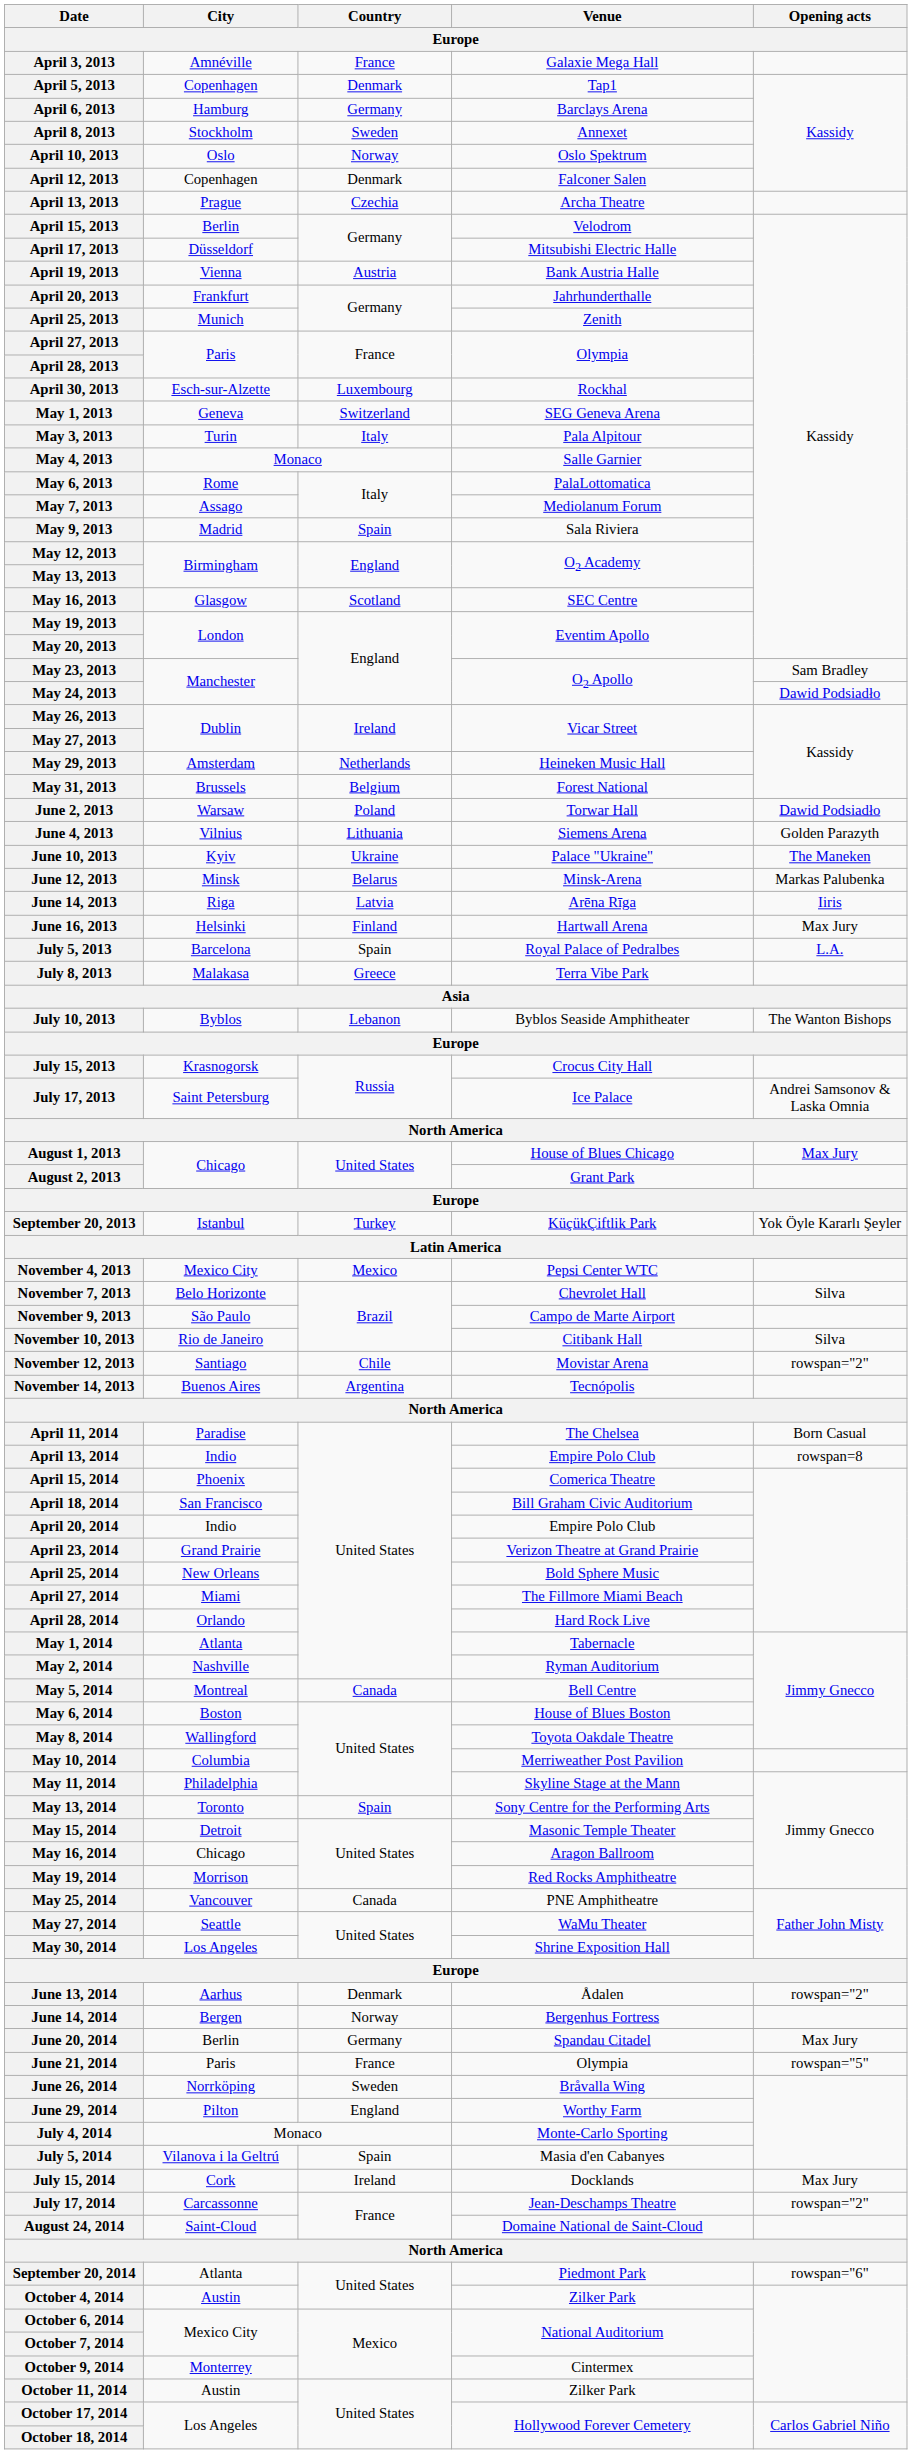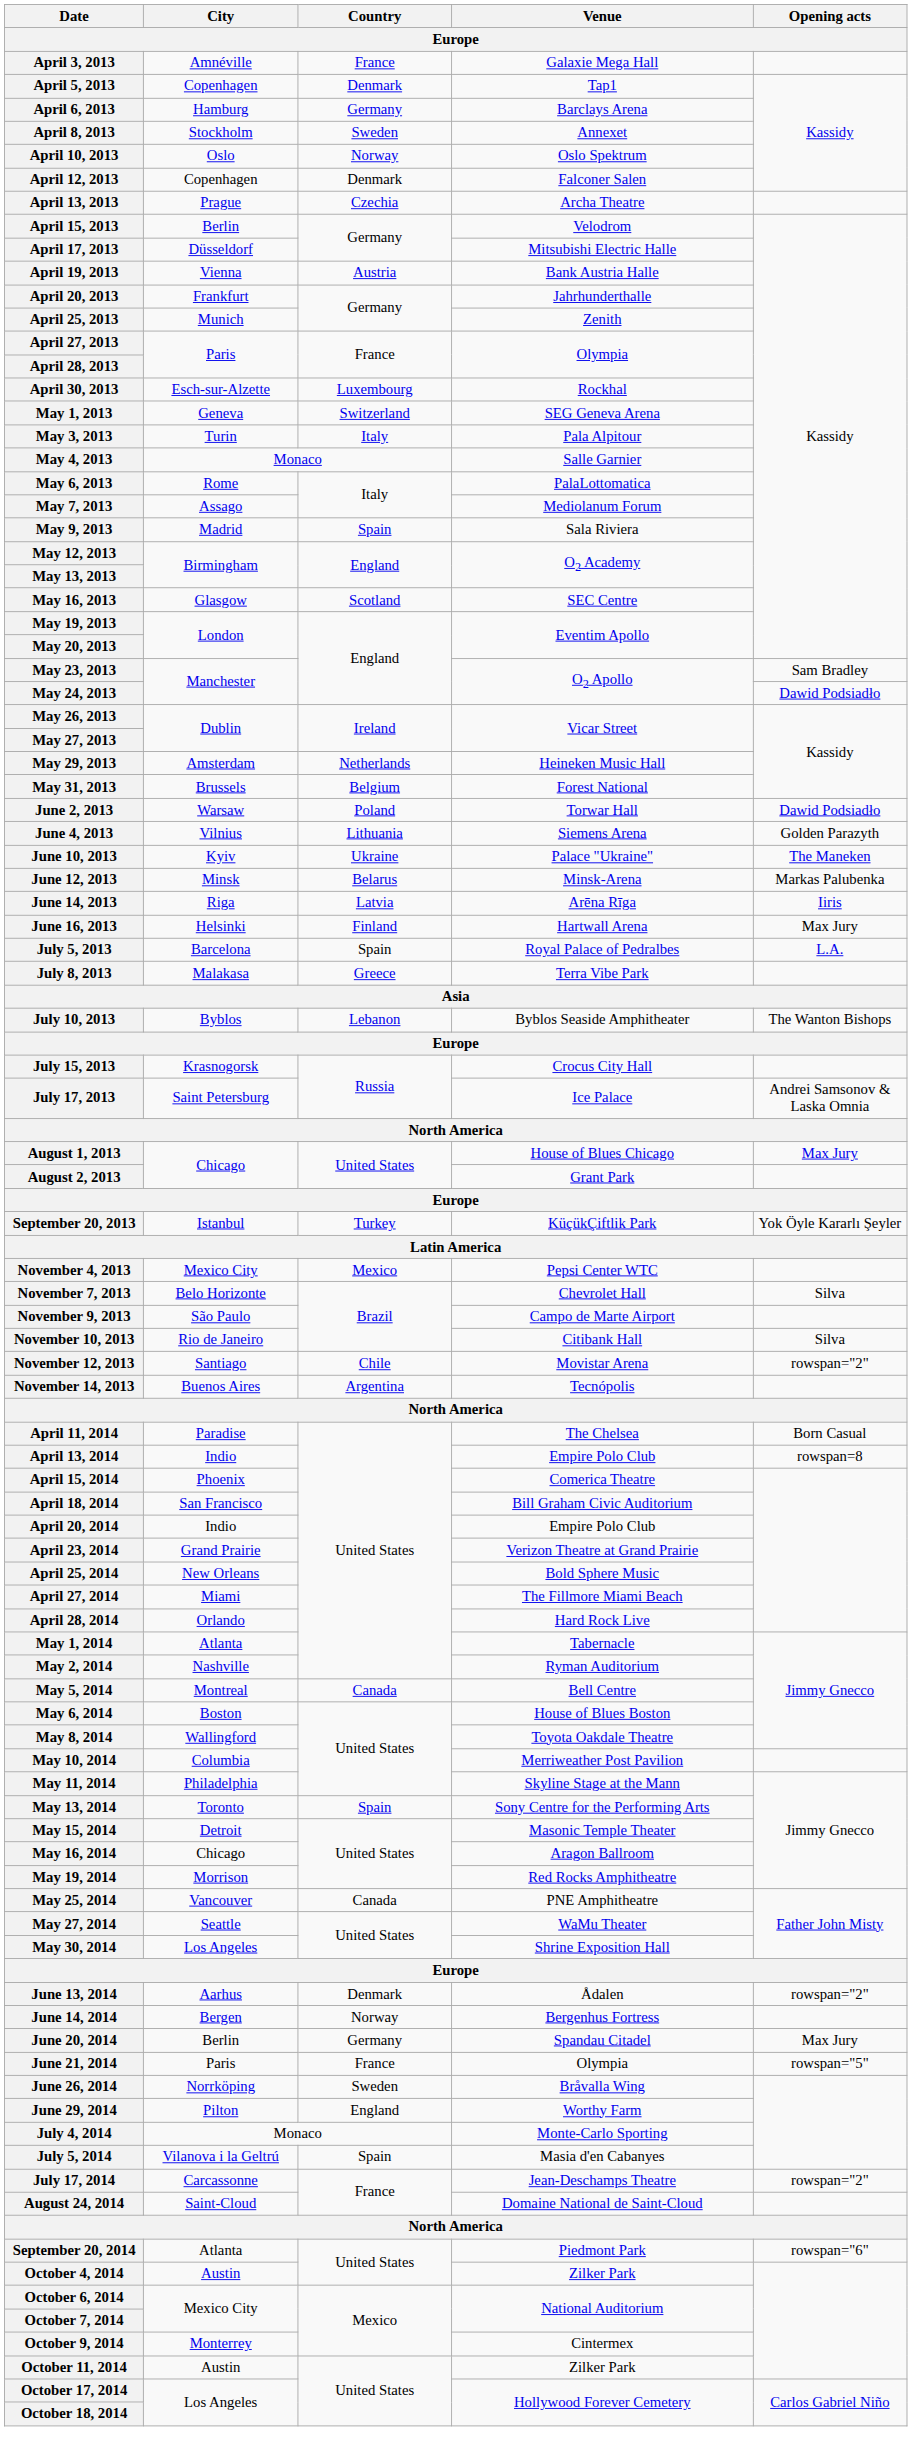- row: (74, 2180)
